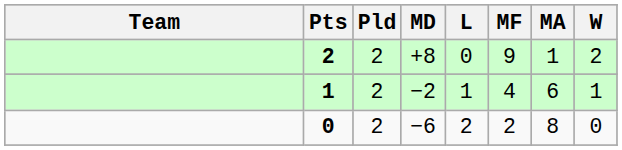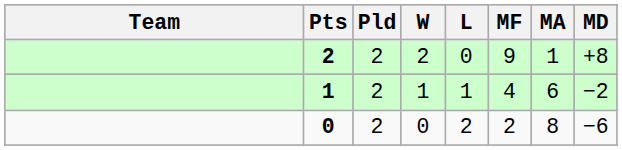columns swapped: (596, 22) <-> (423, 22)
